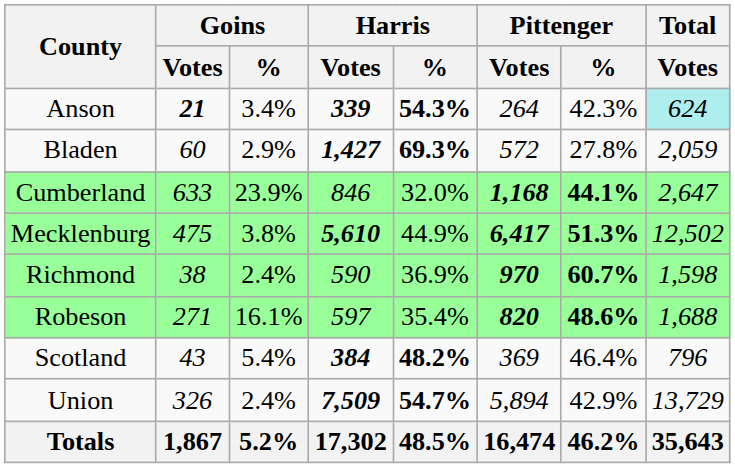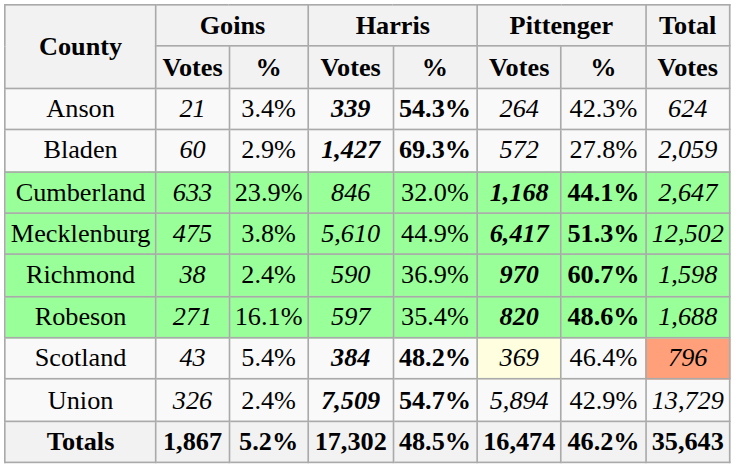(193, 108) bold -> (193, 108) normal
(688, 108) paleturquoise background -> (688, 108) no background
(351, 233) bold -> (351, 233) normal
(519, 358) no background -> (519, 358) lightyellow background
(688, 358) no background -> (688, 358) lightsalmon background
